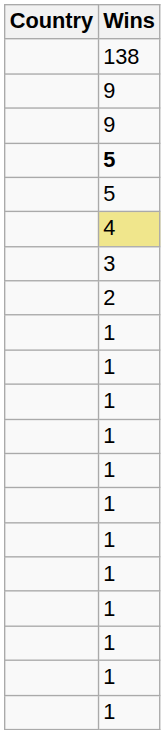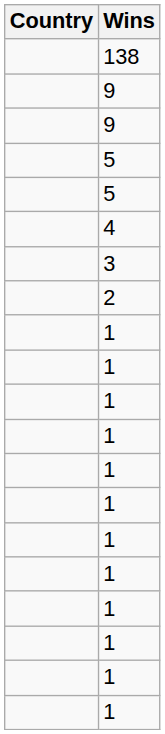(109, 159) bold -> (109, 159) normal
(109, 228) khaki background -> (109, 228) no background
